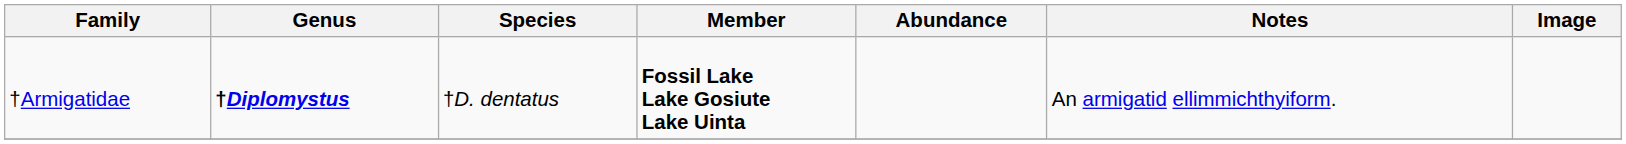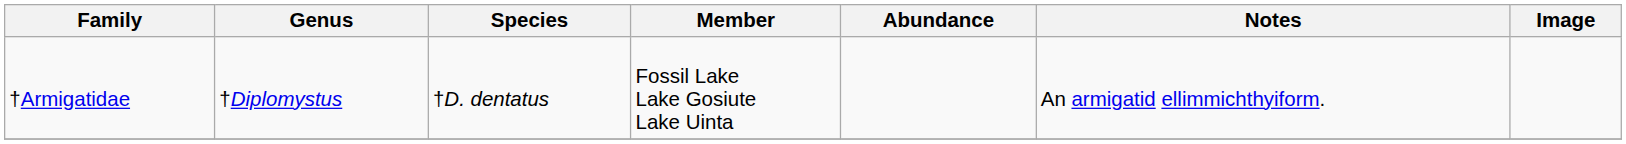(283, 99) bold -> (281, 99) normal
(706, 99) bold -> (696, 99) normal
